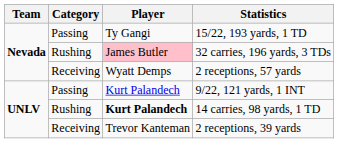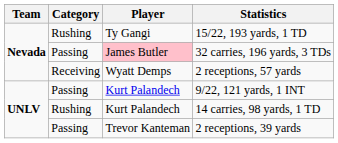(70, 33) Passing -> (71, 33) Rushing
(71, 52) Rushing -> (70, 52) Passing
(146, 109) bold -> (143, 109) normal
(76, 128) Receiving -> (70, 128) Passing
